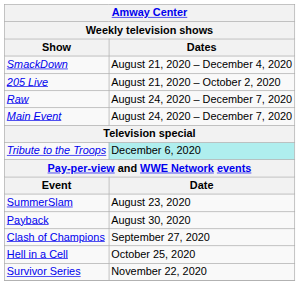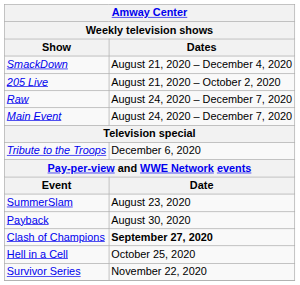(156, 151) paleturquoise background -> (156, 151) no background
(161, 237) normal -> (162, 237) bold
